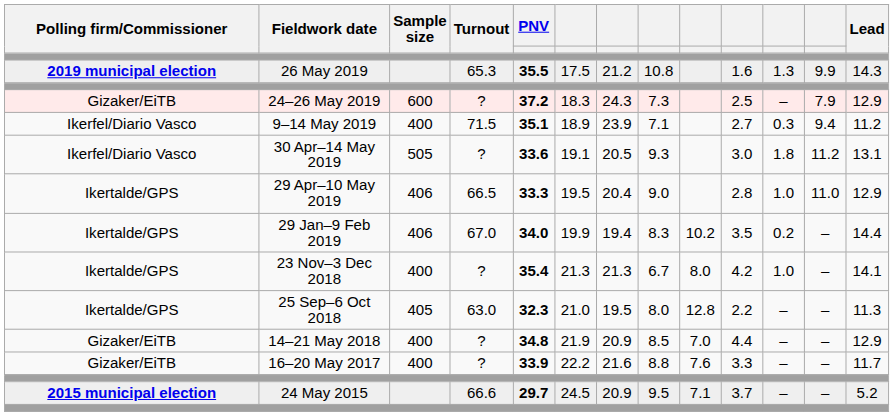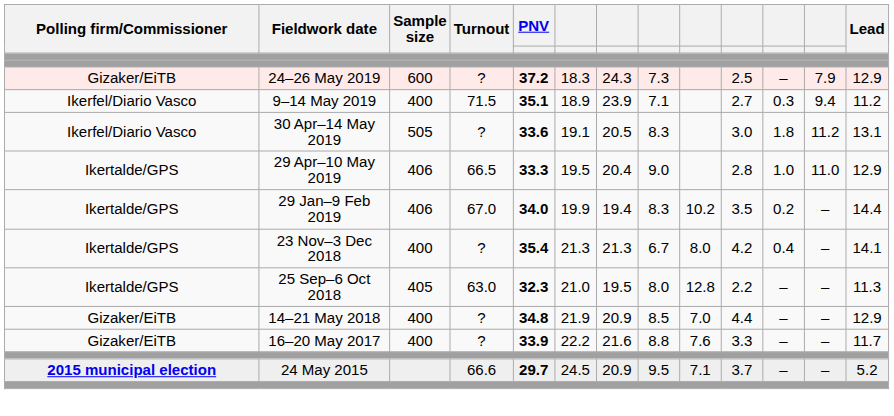- row: (324, 71)
(659, 155) 9.3 -> (659, 132) 8.3
(784, 271) 1.0 -> (784, 248) 0.4
